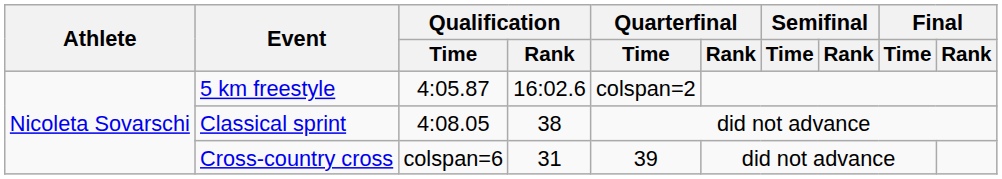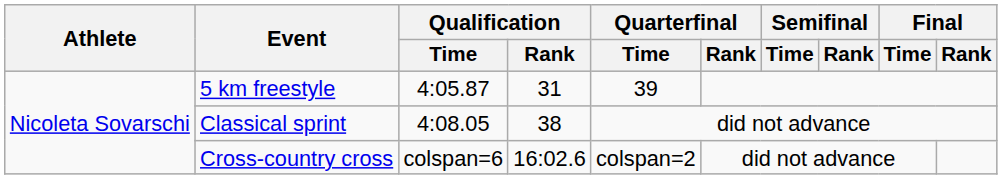(550, 89) 16:02.6 -> (550, 89) 31
(646, 89) colspan=2 -> (646, 89) 39
(550, 158) 31 -> (550, 158) 16:02.6
(646, 158) 39 -> (646, 158) colspan=2
